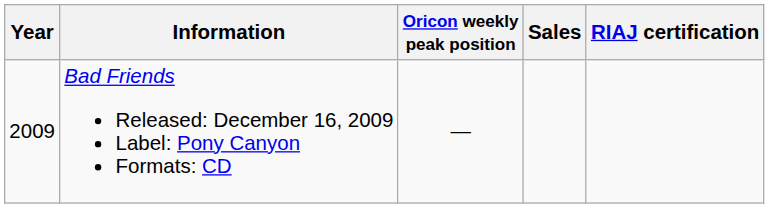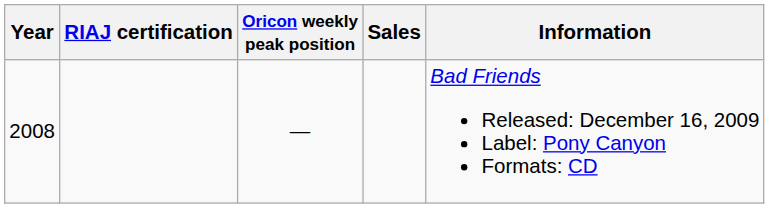columns swapped: (229, 32) <-> (675, 32)
(32, 131) 2009 -> (32, 131) 2008
